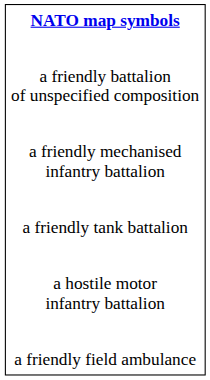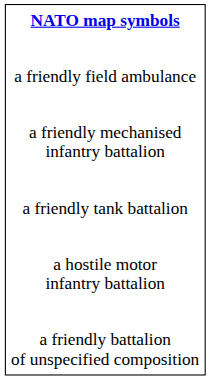(105, 86) a friendly battalion of unspecified composition -> (105, 76) a friendly field ambulance
(105, 359) a friendly field ambulance -> (105, 349) a friendly battalion of unspecified composition
